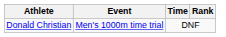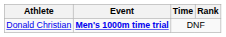(119, 26) normal -> (122, 26) bold
